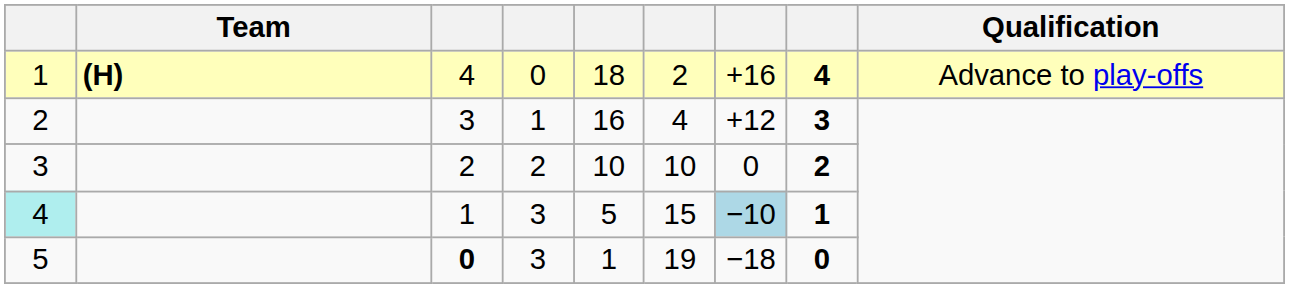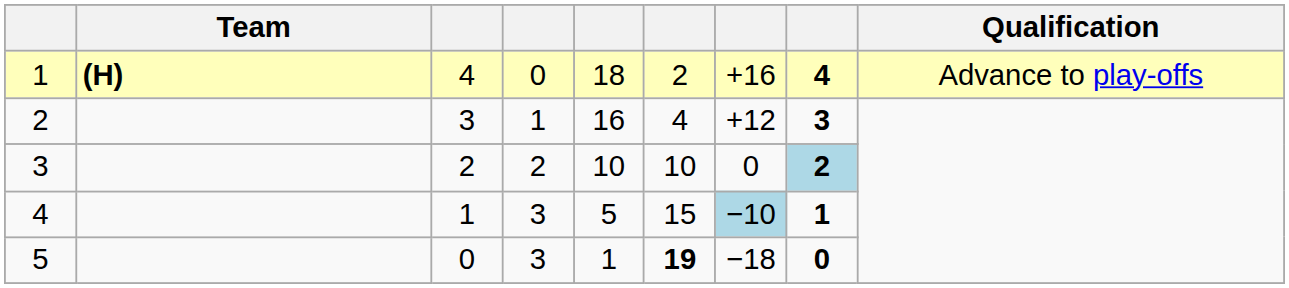(822, 167) no background -> (822, 167) lightblue background
(40, 213) paleturquoise background -> (40, 213) no background
(467, 259) bold -> (467, 259) normal
(680, 259) normal -> (680, 259) bold
